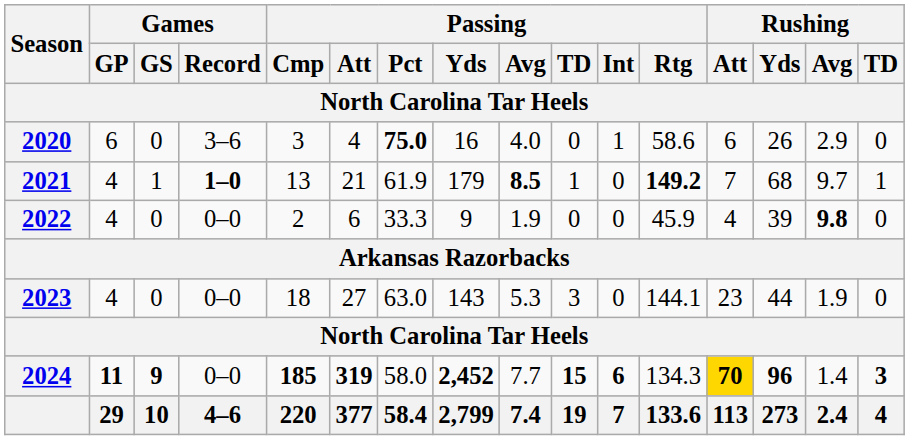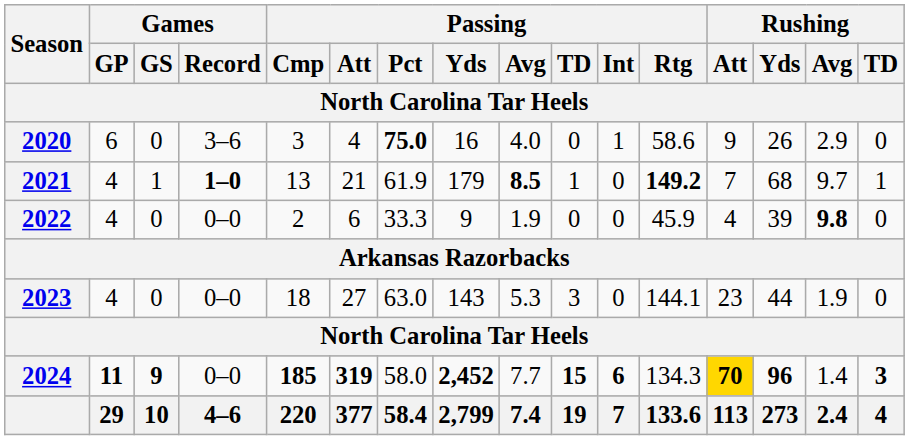(730, 141) 6 -> (730, 141) 9
